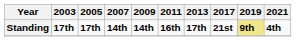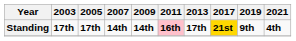(170, 28) no background -> (170, 28) pink background
(223, 28) no background -> (223, 28) gold background
(247, 28) khaki background -> (247, 28) no background
